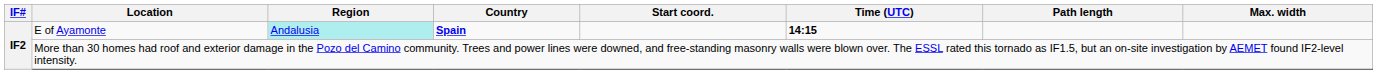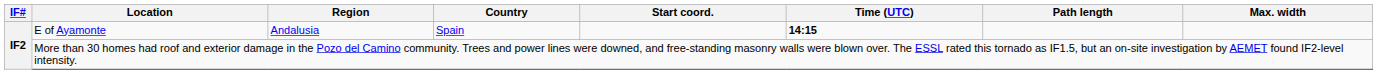(295, 30) paleturquoise background -> (295, 30) no background
(451, 30) bold -> (450, 30) normal
